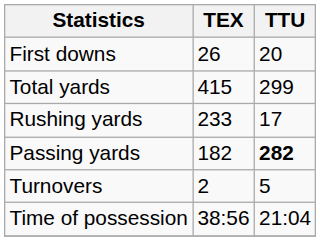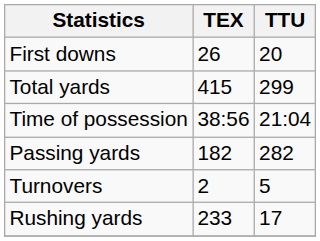rows swapped: (76, 119) <-> (99, 218)
(276, 152) bold -> (276, 152) normal
